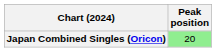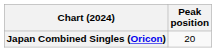(190, 39) lightgreen background -> (190, 39) no background
